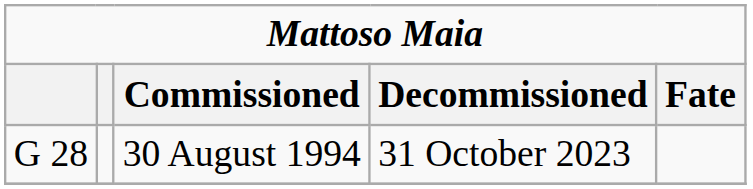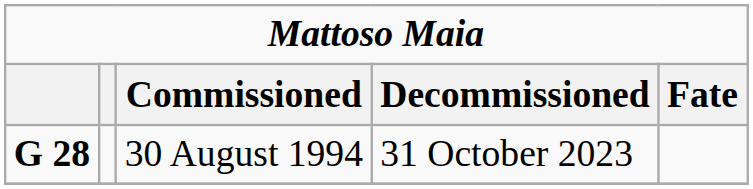(51, 153) normal -> (52, 153) bold
